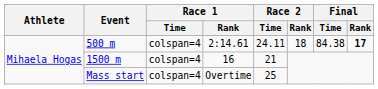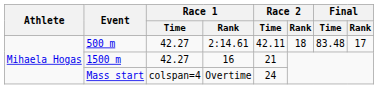(175, 43) colspan=4 -> (175, 43) 42.27
(271, 43) 24.11 -> (271, 43) 42.11
(330, 43) 84.38 -> (330, 43) 83.48
(360, 43) bold -> (360, 43) normal
(175, 60) colspan=4 -> (175, 60) 42.27
(271, 76) 25 -> (271, 76) 24
